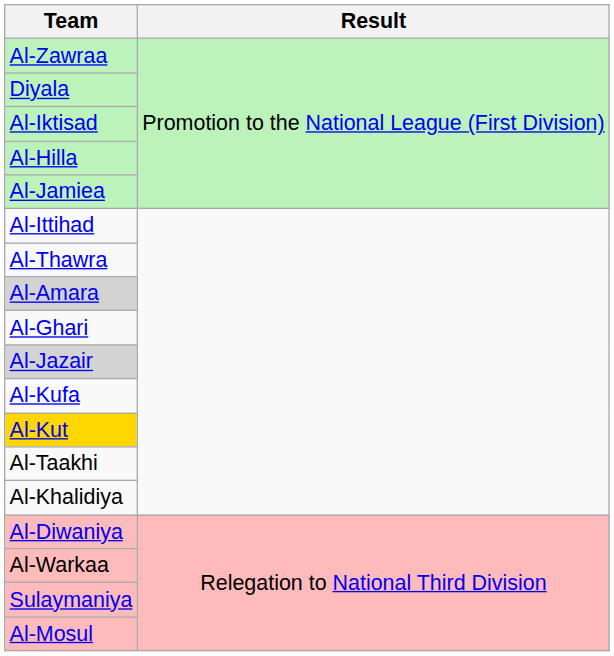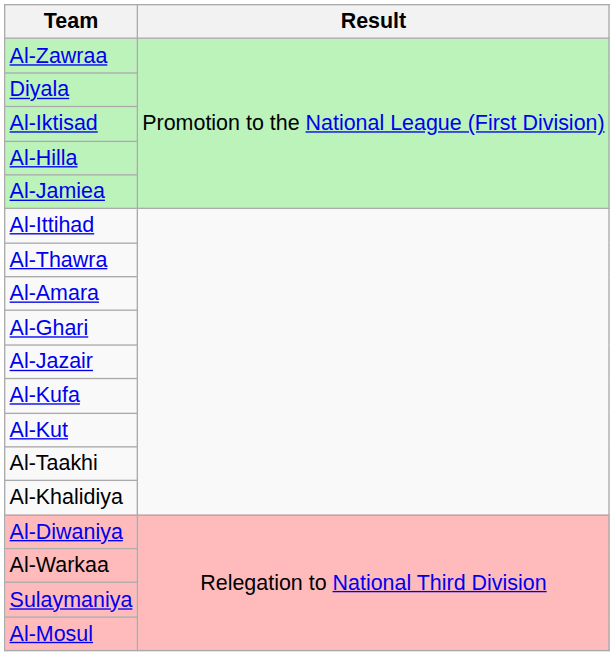(54, 293) lightgrey background -> (54, 293) no background
(51, 361) lightgrey background -> (51, 361) no background
(39, 429) gold background -> (39, 429) no background
